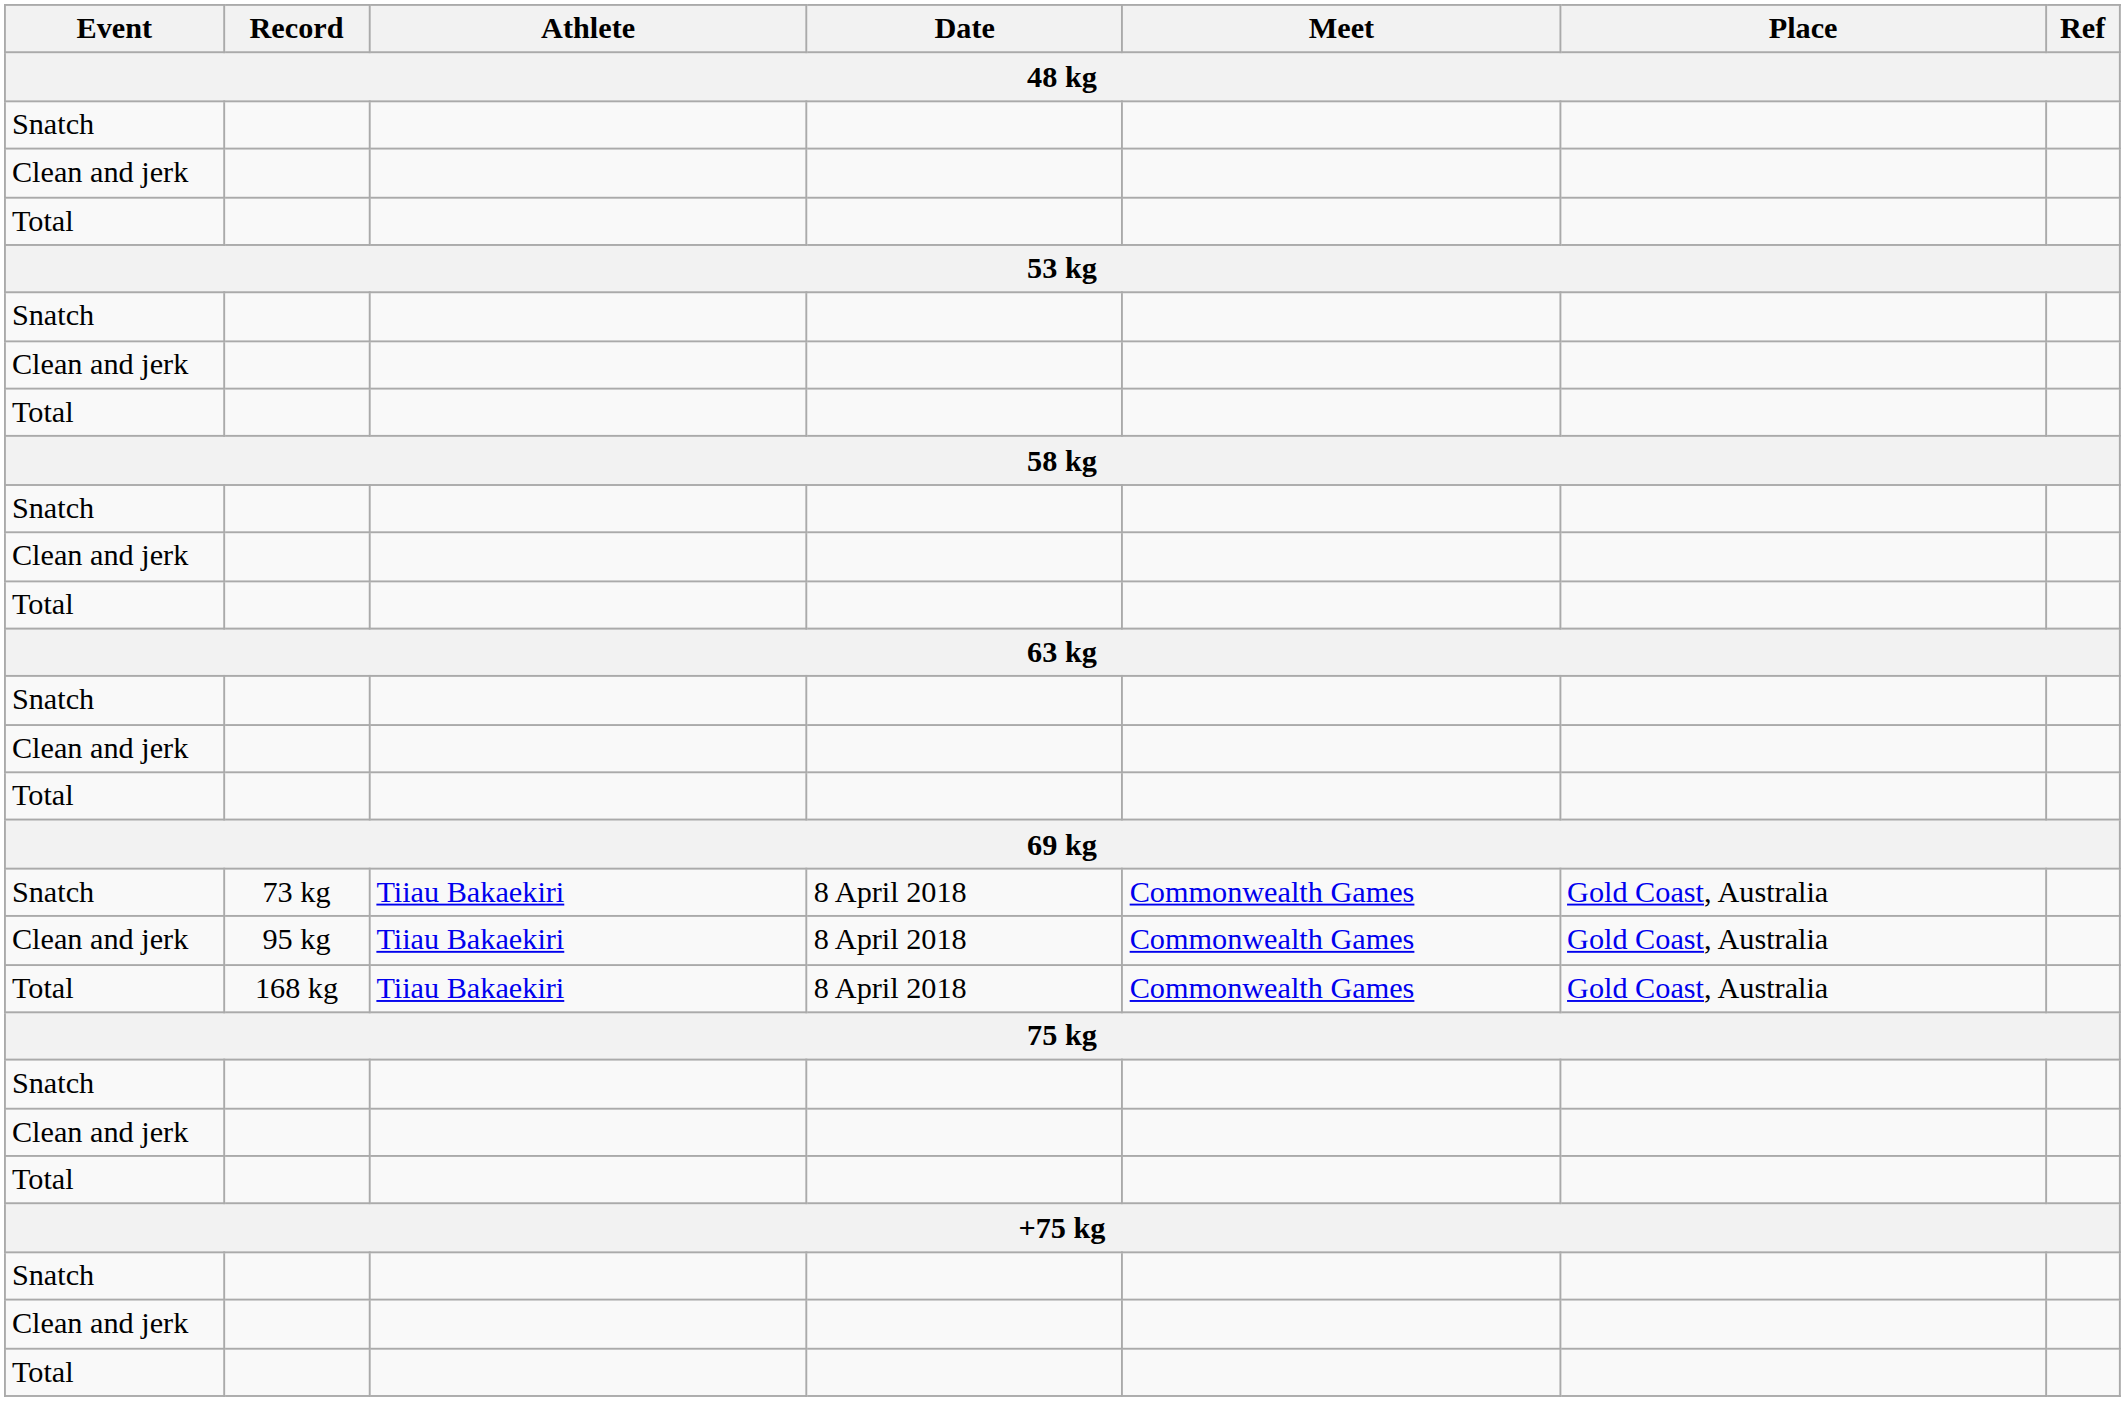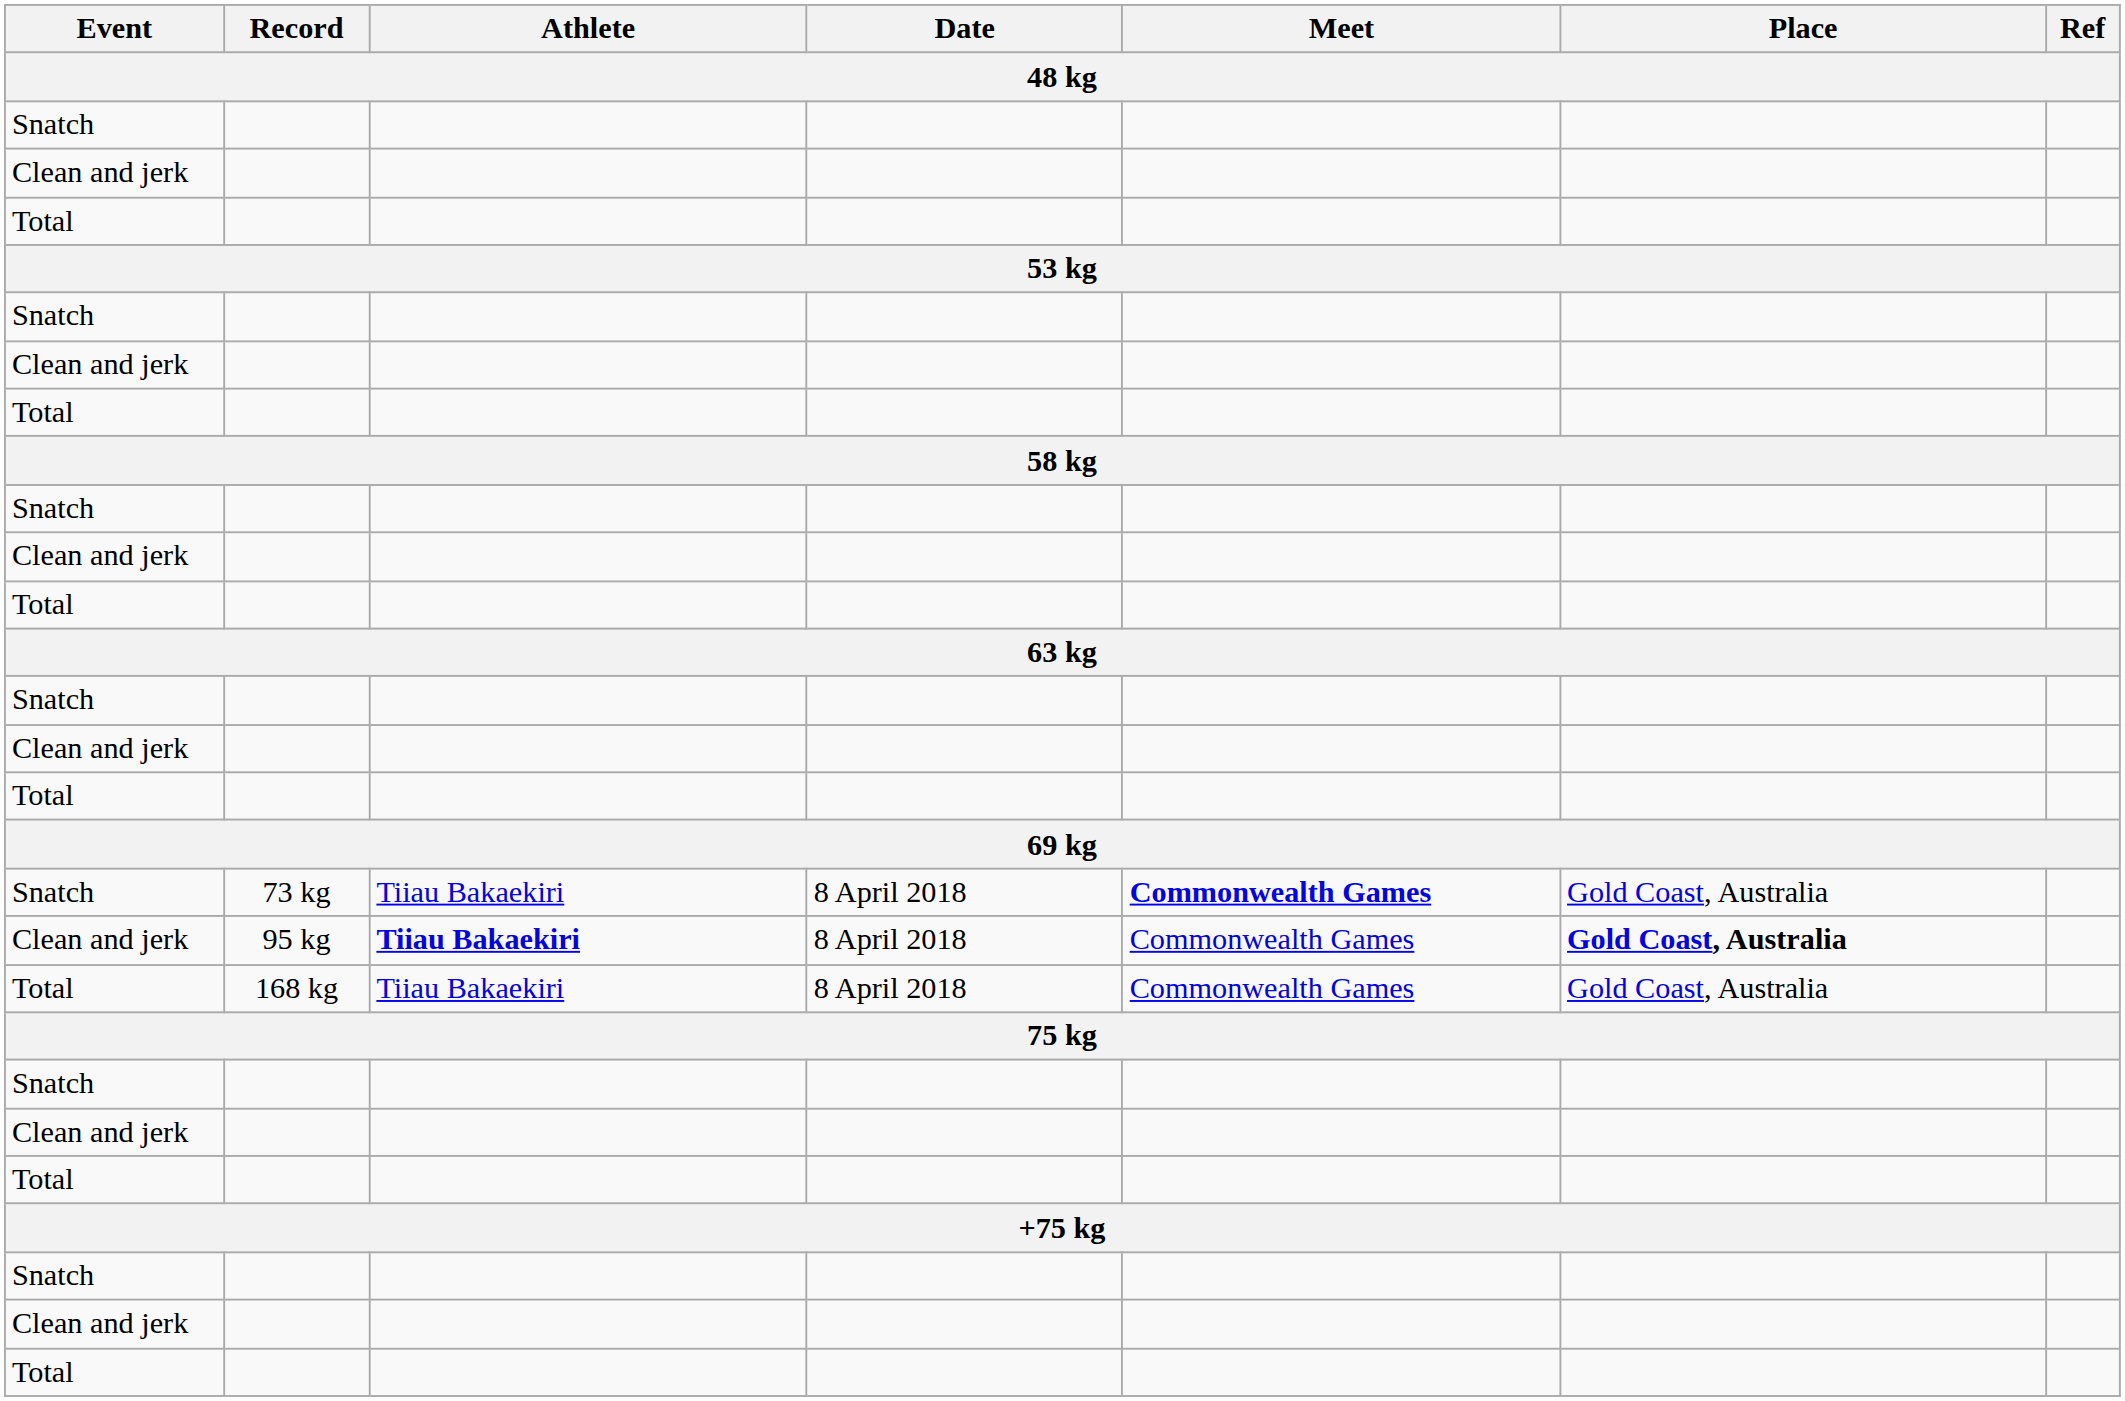(1272, 891) normal -> (1280, 891) bold
(470, 939) normal -> (478, 939) bold
(1698, 939) normal -> (1707, 939) bold
